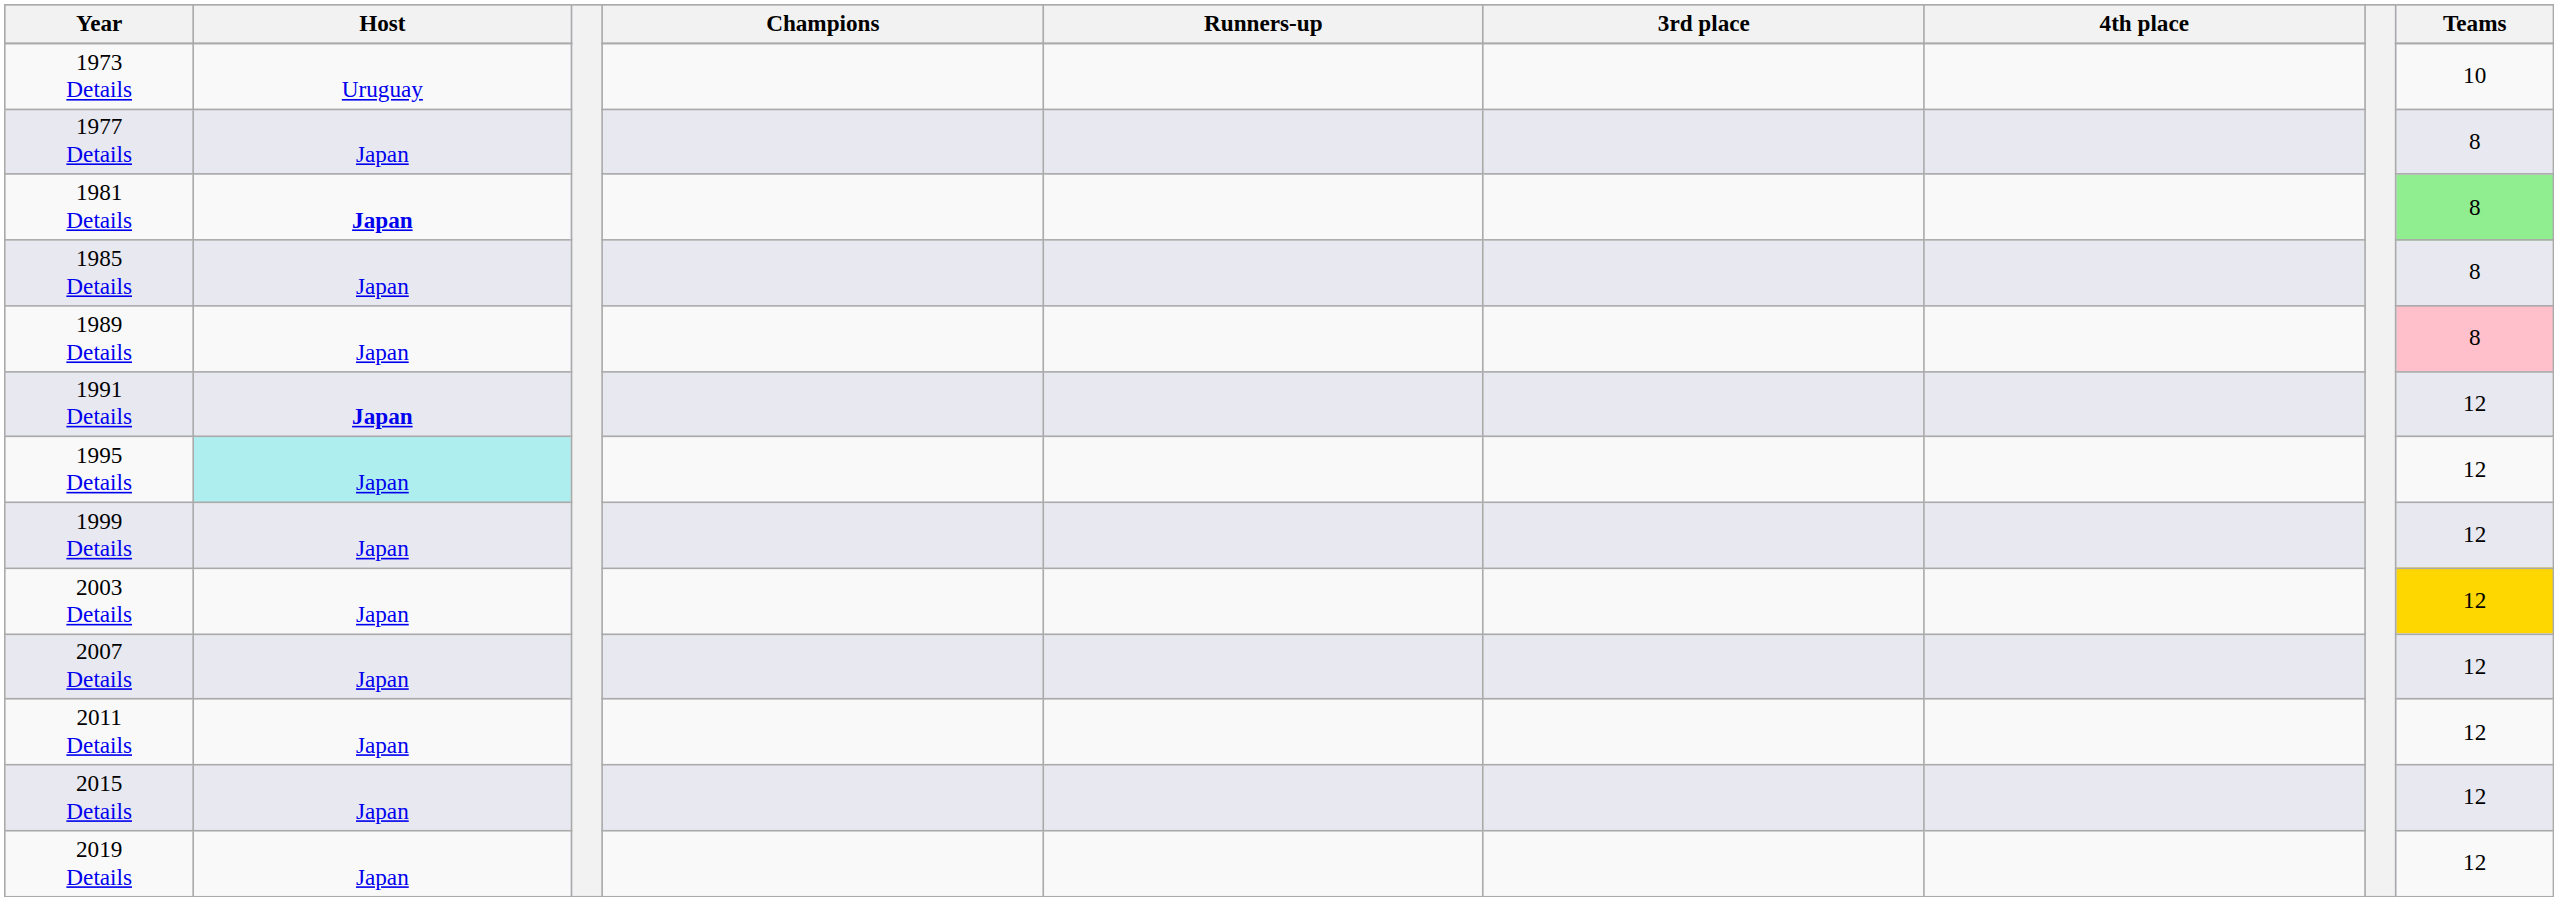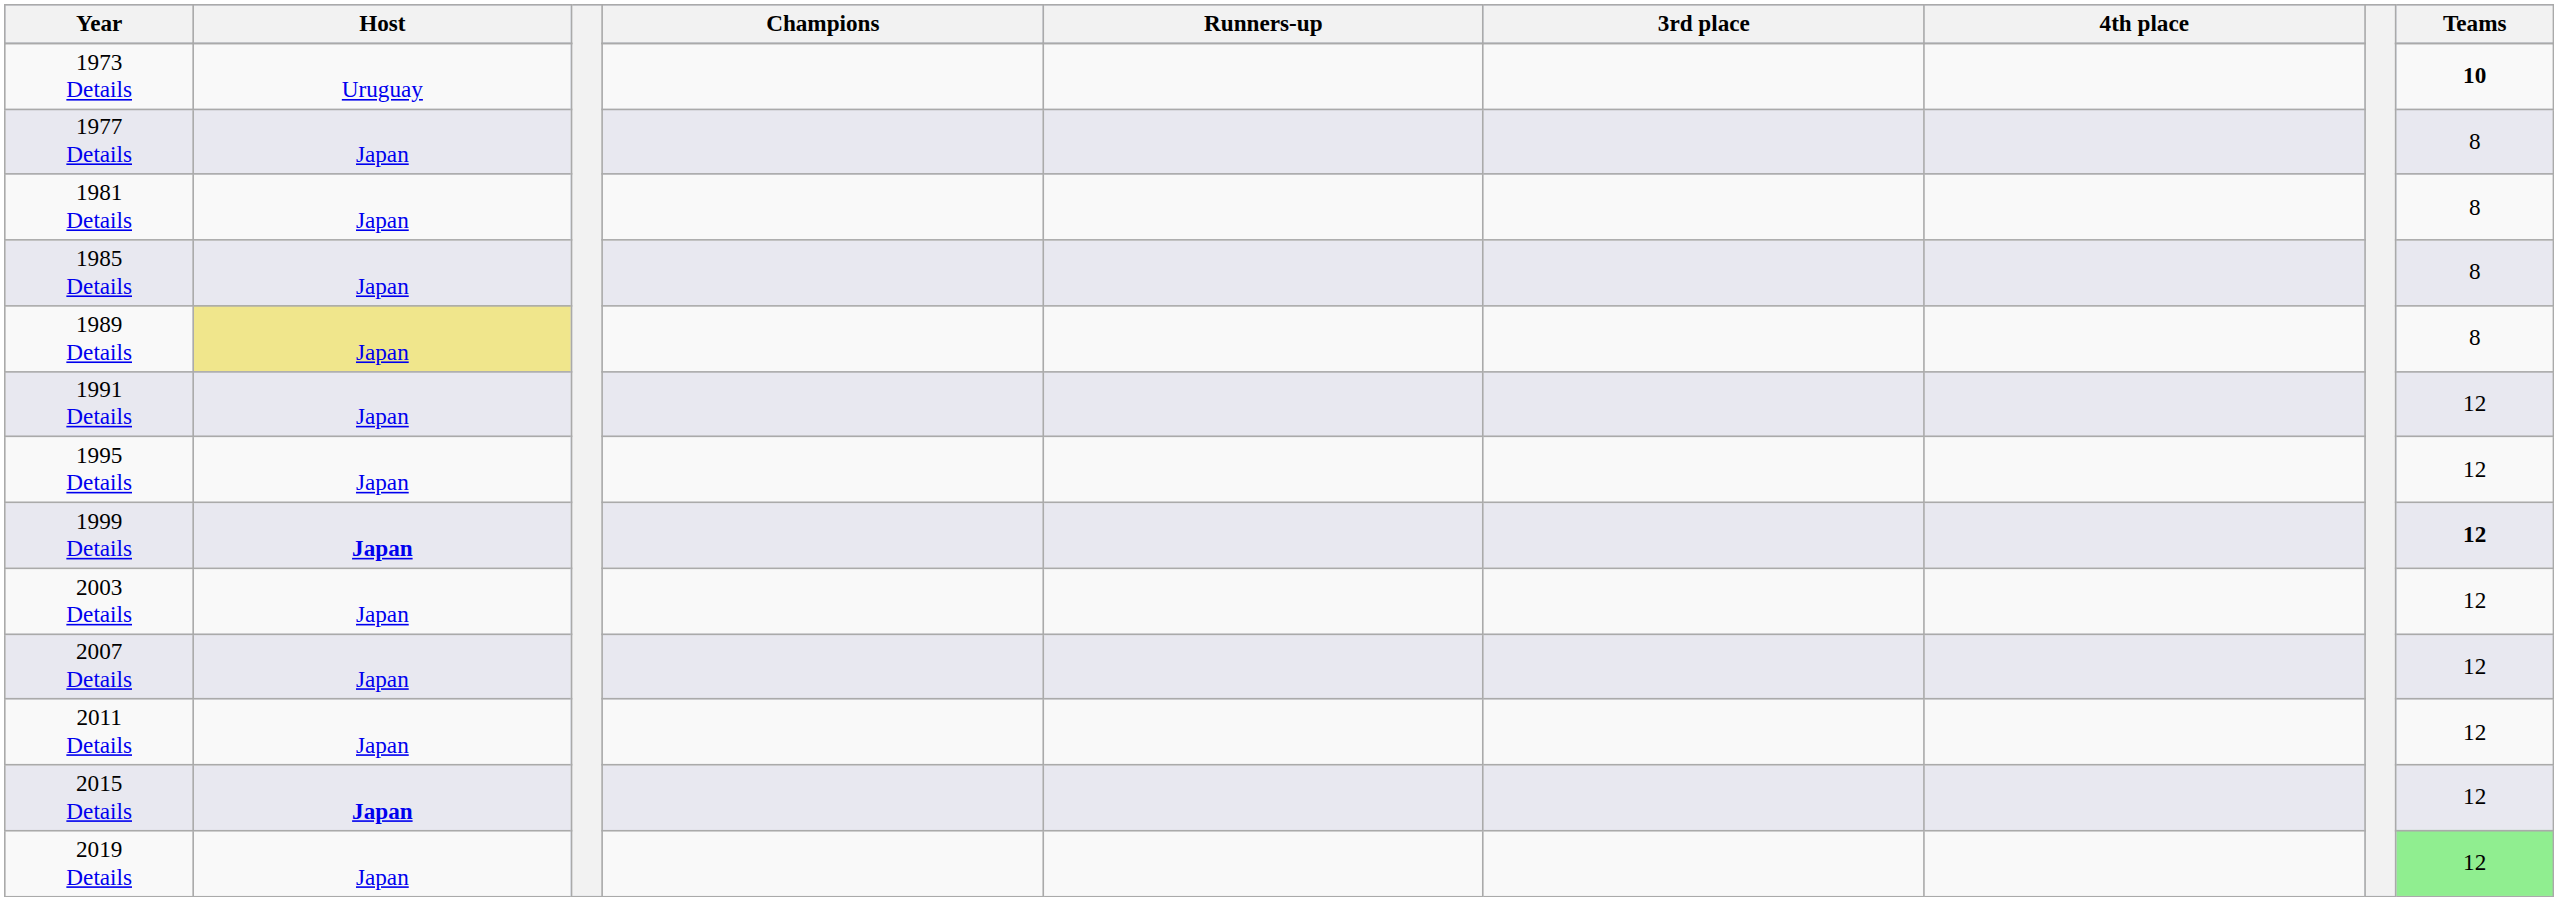(2475, 75) normal -> (2475, 75) bold
(382, 220) bold -> (382, 220) normal
(2475, 207) lightgreen background -> (2475, 207) no background
(382, 352) no background -> (382, 352) khaki background
(2475, 338) pink background -> (2475, 338) no background
(382, 417) bold -> (382, 417) normal
(382, 483) paleturquoise background -> (382, 483) no background
(382, 548) normal -> (382, 548) bold
(2475, 535) normal -> (2475, 535) bold
(2475, 600) gold background -> (2475, 600) no background
(382, 811) normal -> (382, 811) bold
(2475, 863) no background -> (2475, 863) lightgreen background
